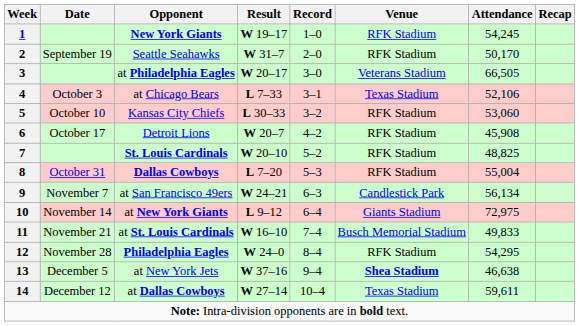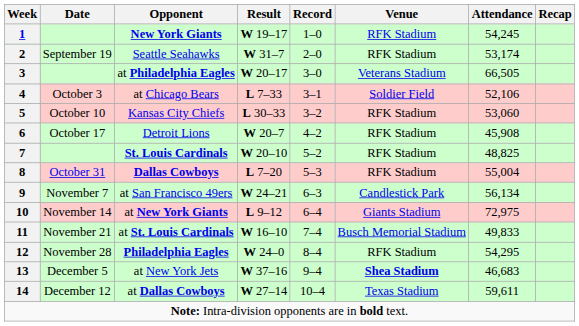(502, 53) 50,170 -> (502, 53) 53,174
(402, 93) Texas Stadium -> (402, 93) Soldier Field
(502, 271) 46,638 -> (502, 271) 46,683
